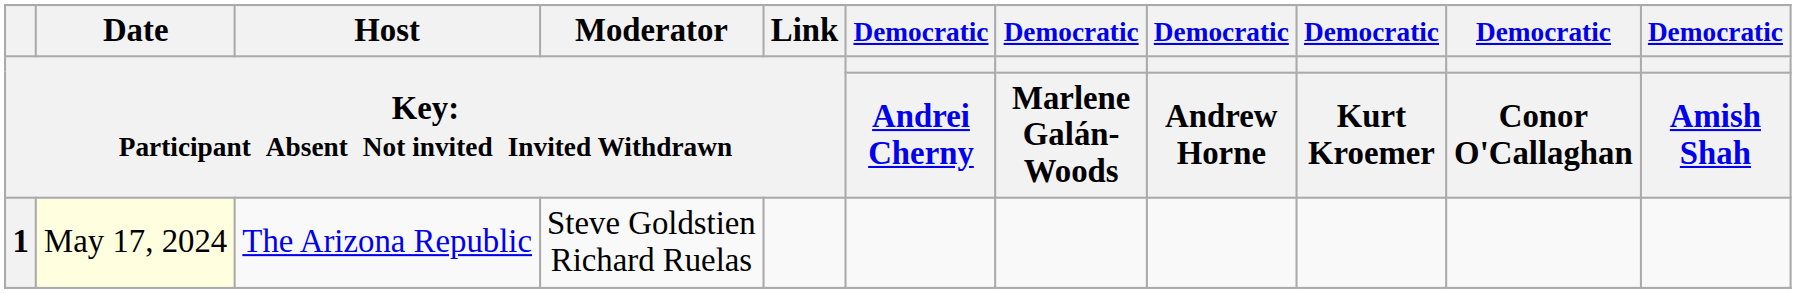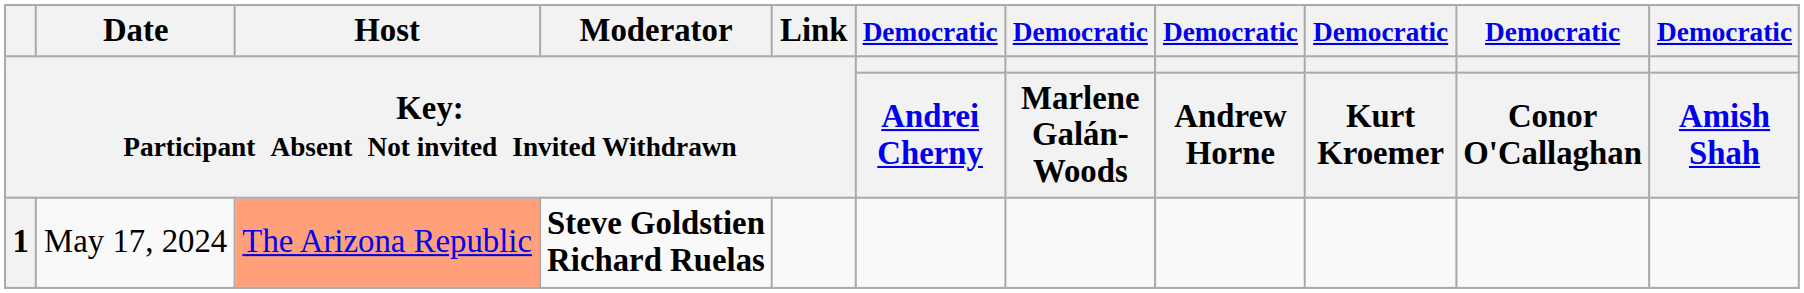(136, 241) lightyellow background -> (136, 241) no background
(387, 241) no background -> (387, 241) lightsalmon background
(651, 241) normal -> (656, 241) bold
